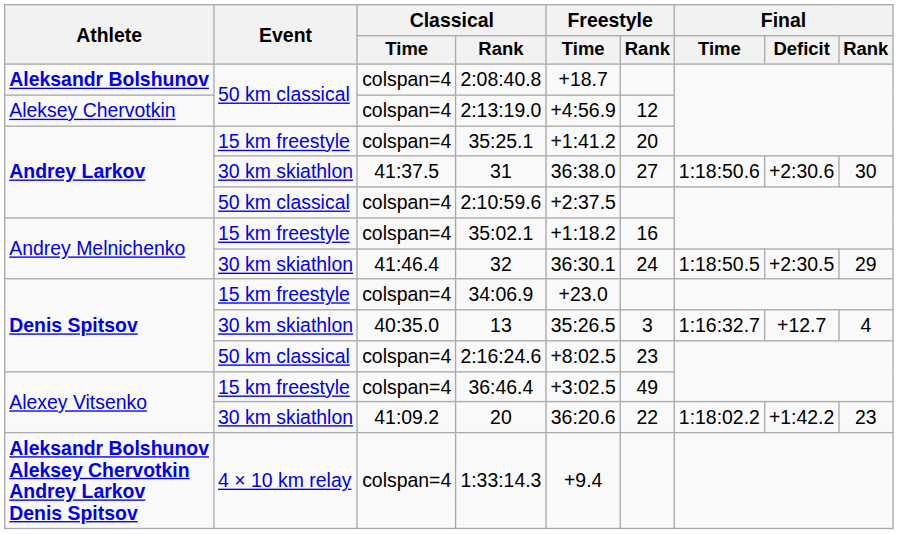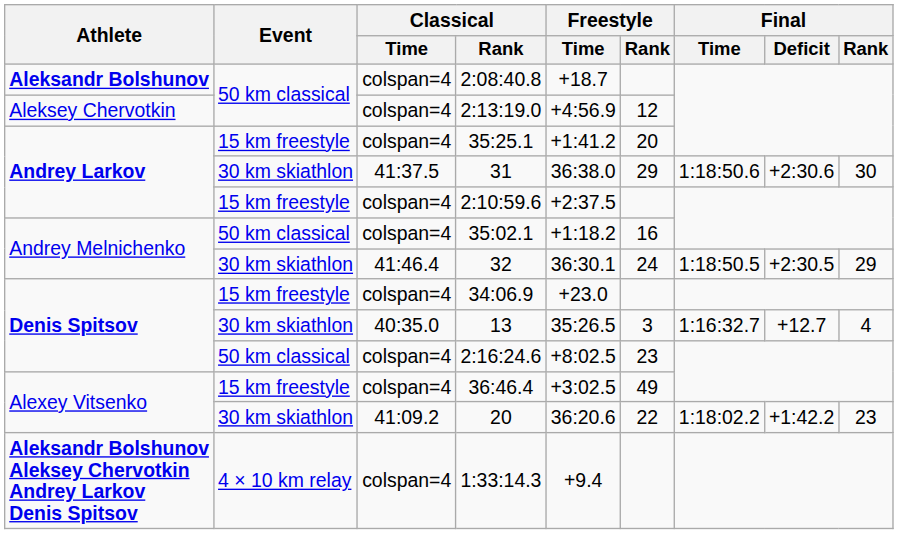(647, 172) 27 -> (647, 172) 29
(284, 203) 50 km classical -> (284, 203) 15 km freestyle
(284, 234) 15 km freestyle -> (284, 234) 50 km classical
